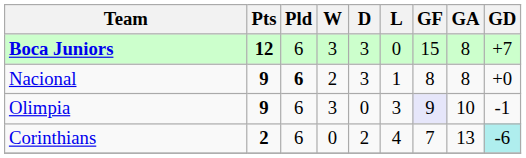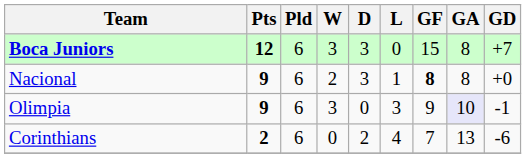(299, 78) bold -> (299, 78) normal
(430, 78) normal -> (430, 78) bold
(430, 108) lavender background -> (430, 108) no background
(466, 108) no background -> (466, 108) lavender background
(502, 138) paleturquoise background -> (502, 138) no background
